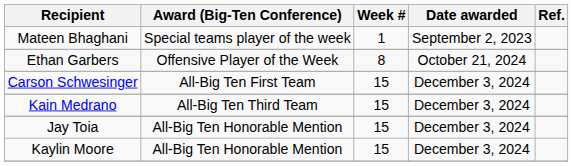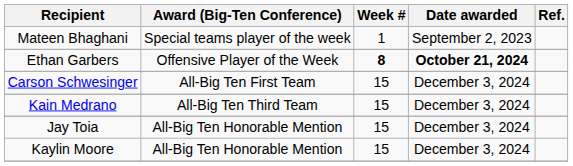(381, 60) normal -> (381, 60) bold
(472, 60) normal -> (472, 60) bold
